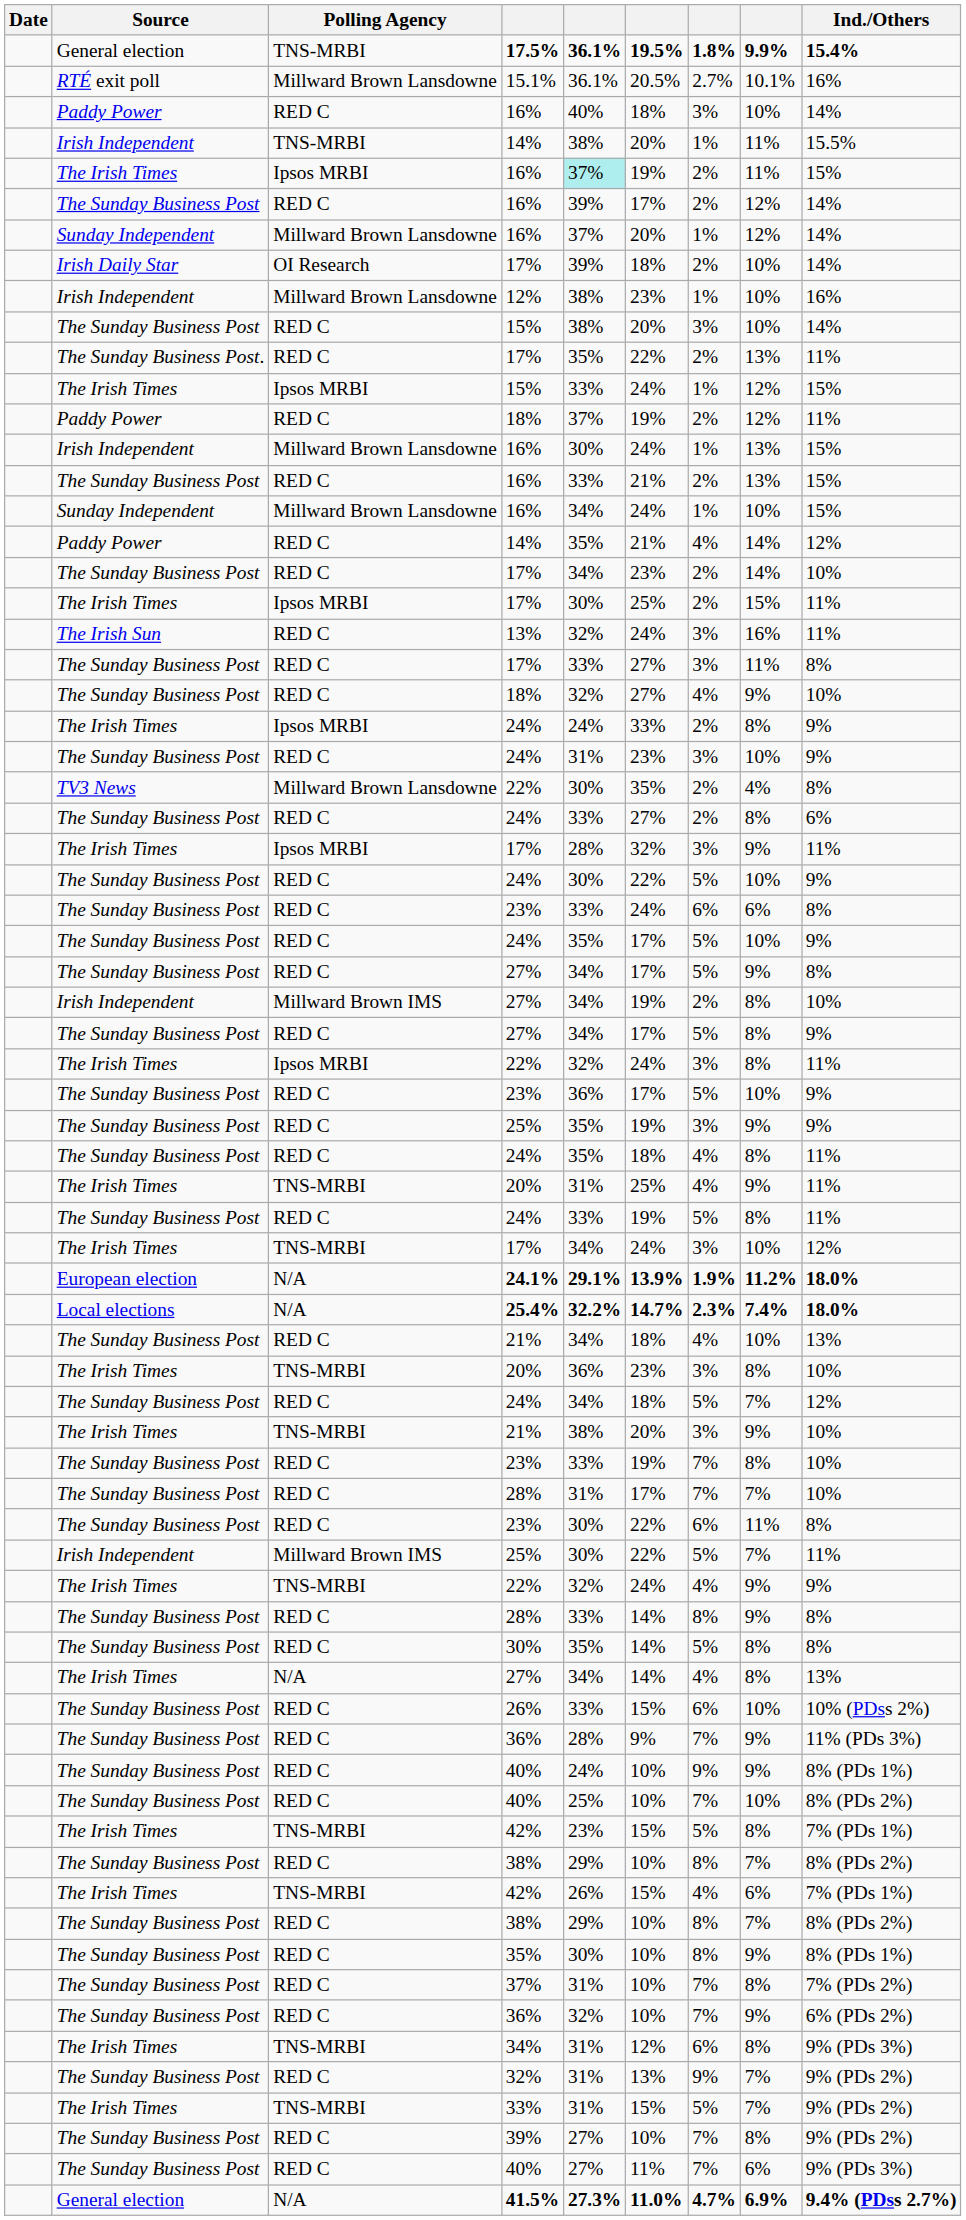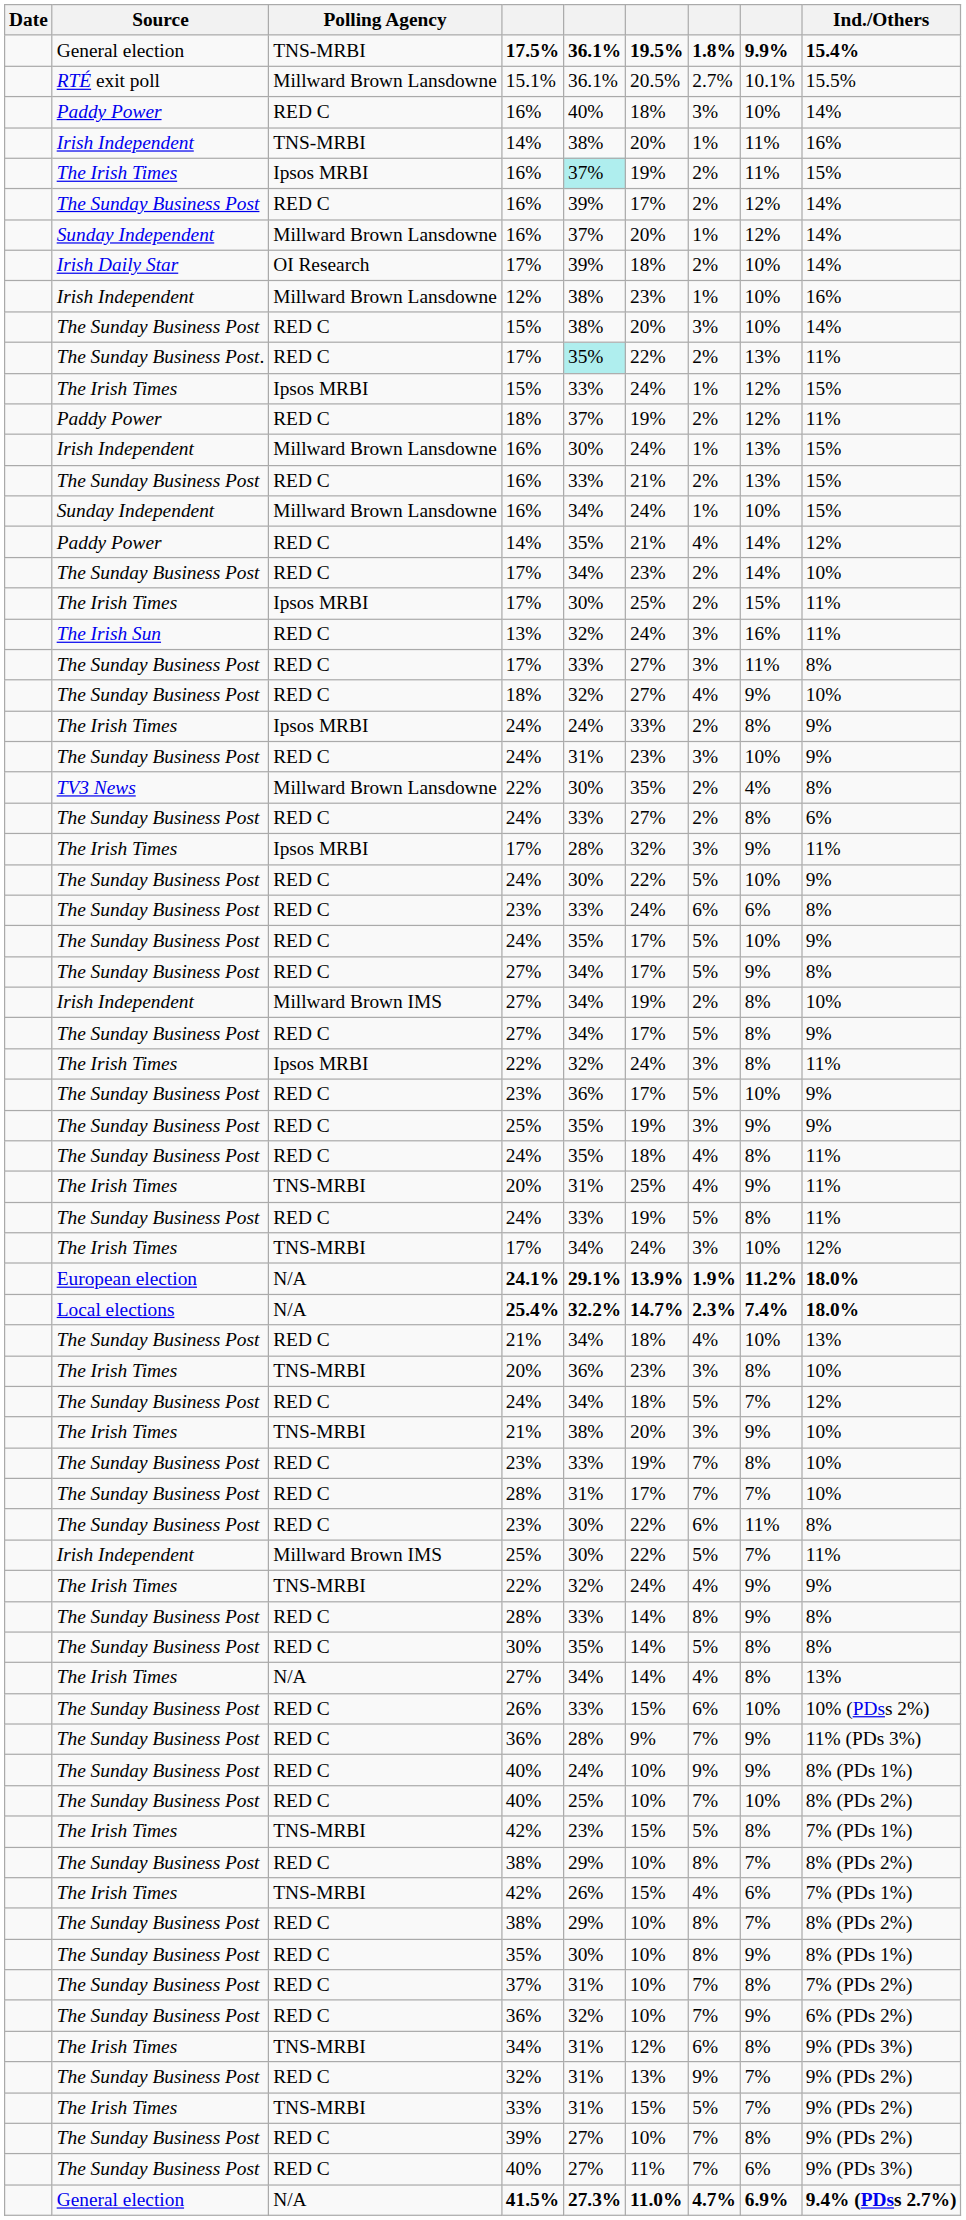(824, 81) 16% -> (831, 81) 15.5%
(831, 142) 15.5% -> (824, 142) 16%
(586, 357) no background -> (586, 357) paleturquoise background
